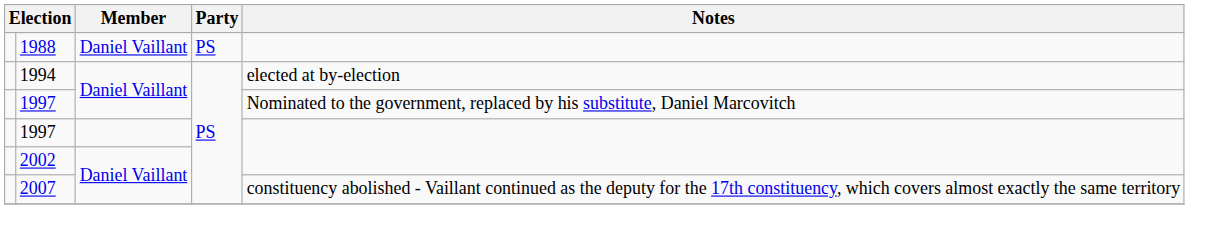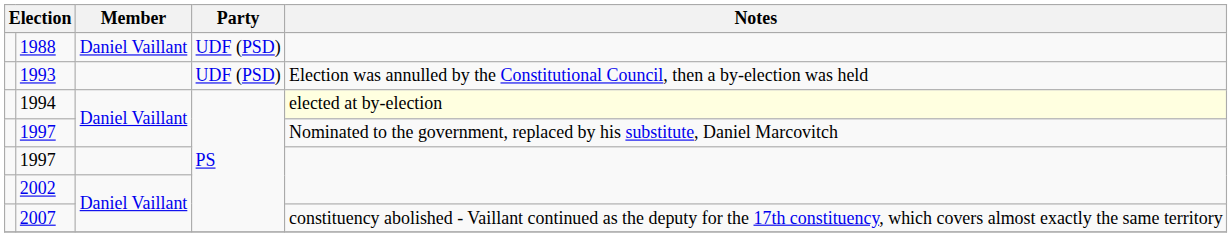(206, 47) PS -> (238, 47) UDF (PSD)
+ row: (38, 75)
(323, 75) no background -> (366, 103) lightyellow background
